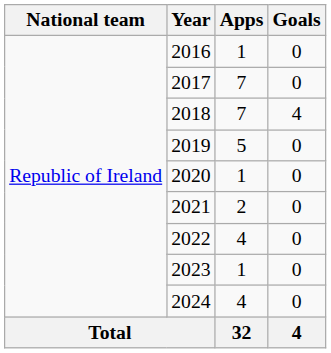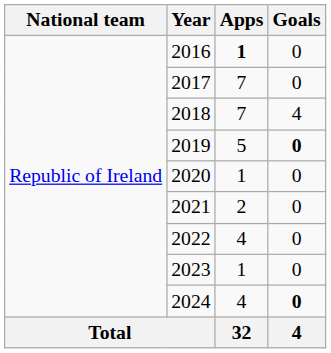(242, 51) normal -> (242, 51) bold
(297, 144) normal -> (297, 144) bold
(297, 301) normal -> (297, 301) bold
